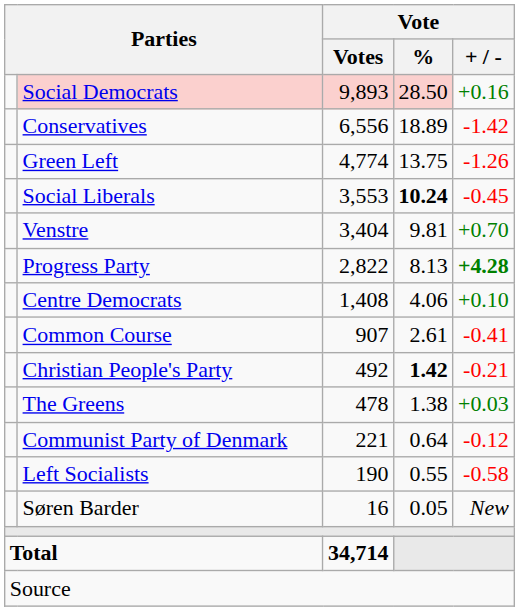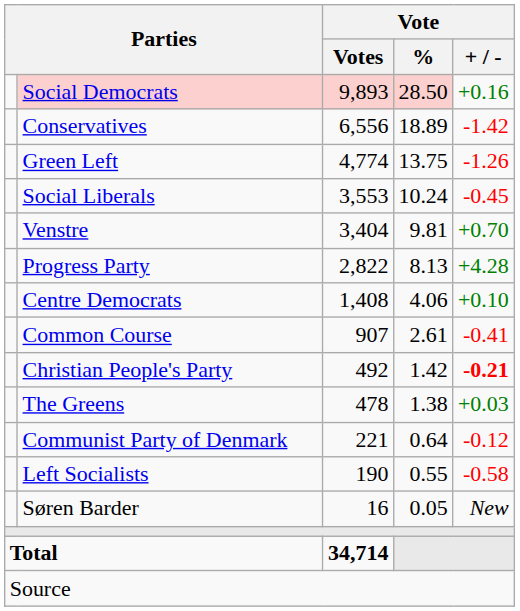(423, 195) bold -> (423, 195) normal
(483, 265) bold -> (483, 265) normal
(429, 369) bold -> (429, 369) normal
(486, 369) normal -> (486, 369) bold
